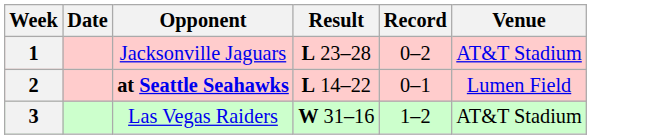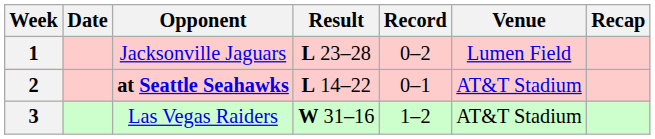+ column: (618, 20)
(519, 52) AT&T Stadium -> (519, 52) Lumen Field
(519, 85) Lumen Field -> (519, 85) AT&T Stadium
